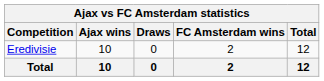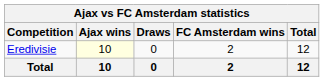(105, 50) no background -> (105, 50) lightyellow background
